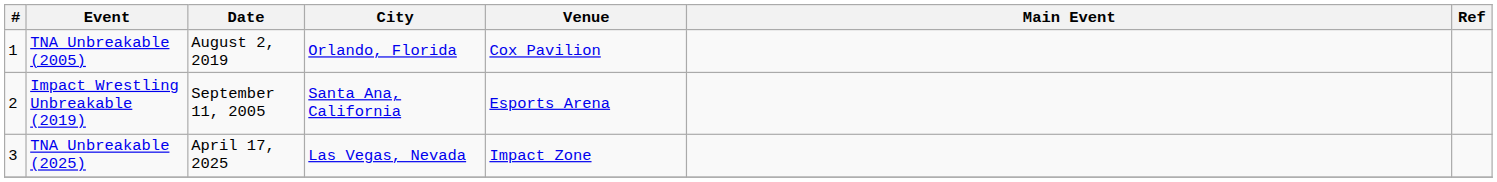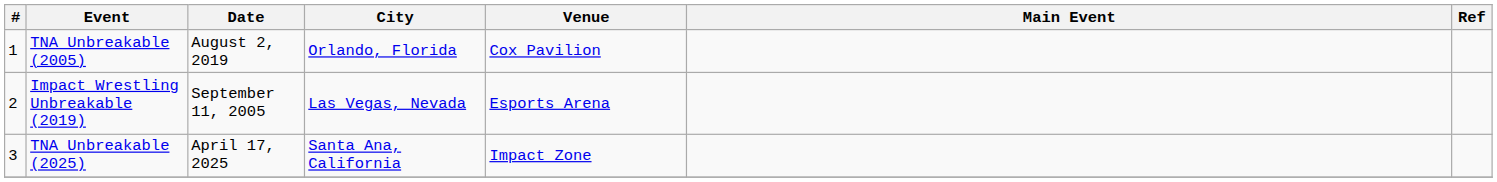(355, 103) Santa Ana, California -> (387, 103) Las Vegas, Nevada
(387, 155) Las Vegas, Nevada -> (355, 155) Santa Ana, California
